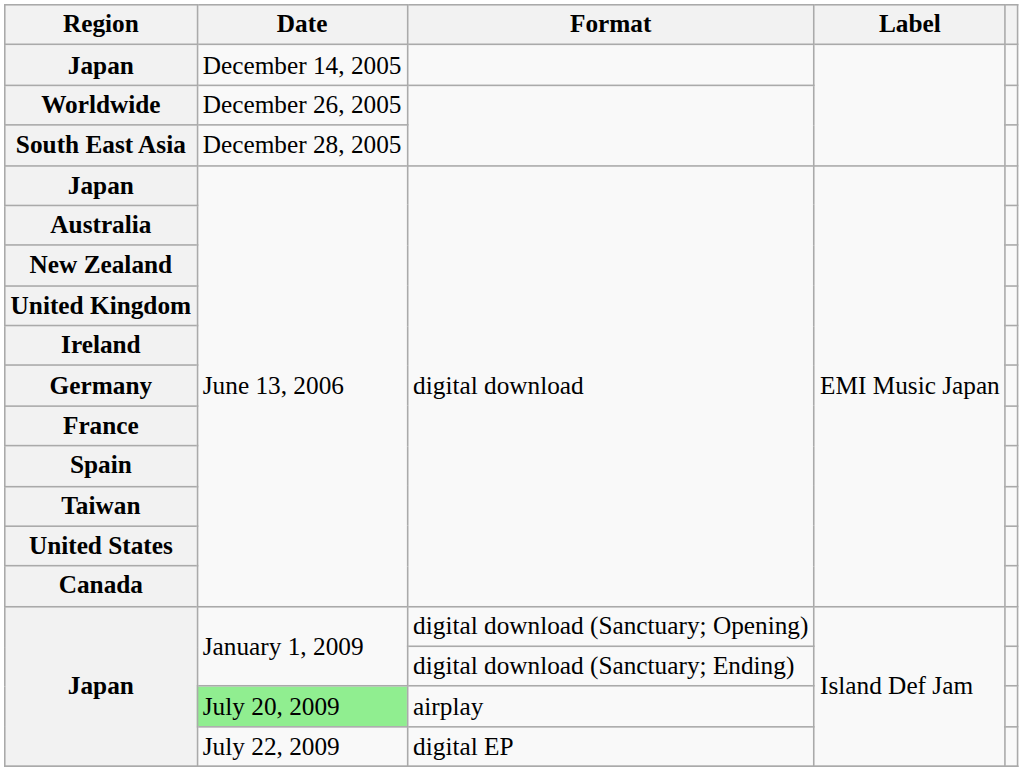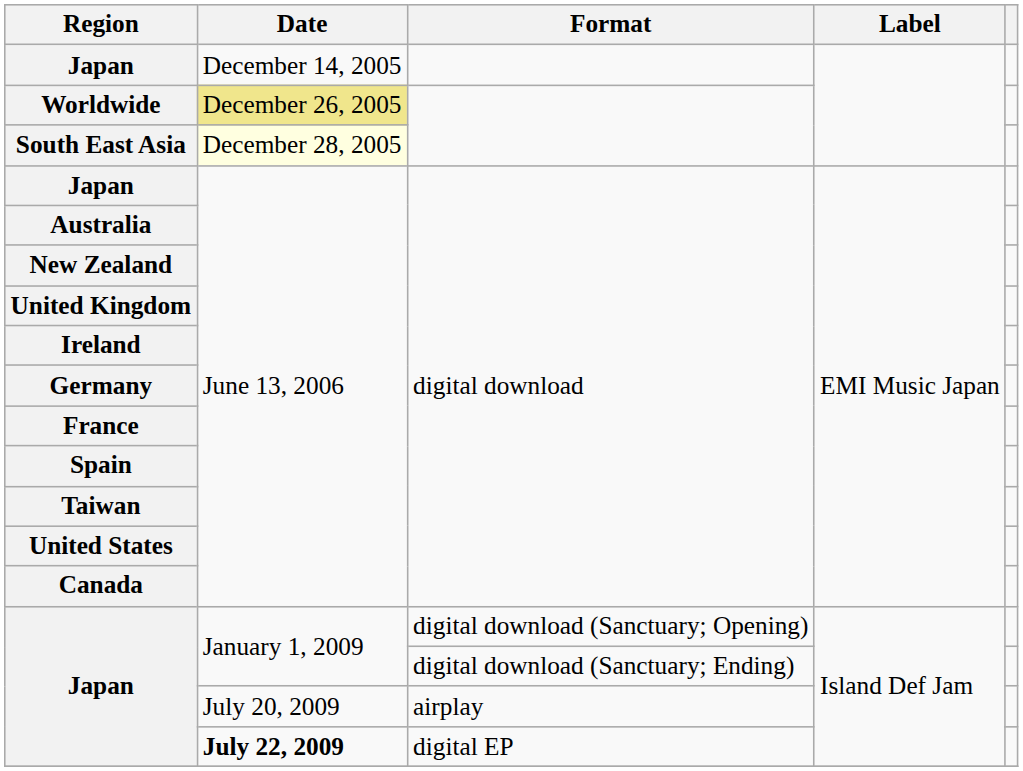(302, 104) no background -> (302, 104) khaki background
(302, 144) no background -> (302, 144) lightyellow background
(271, 706) lightgreen background -> (271, 706) no background
(271, 746) normal -> (273, 746) bold
